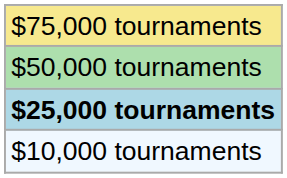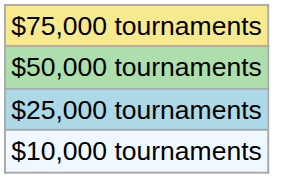(143, 109) bold -> (137, 109) normal
